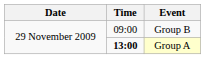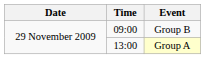(125, 45) bold -> (125, 45) normal
